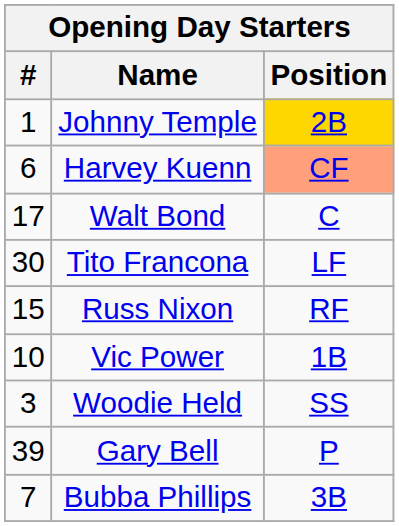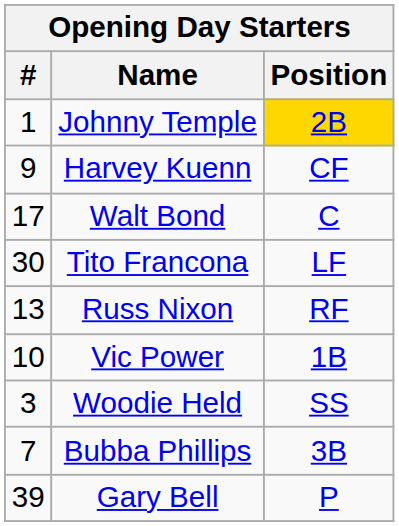(28, 168) 6 -> (28, 168) 9
(329, 168) lightsalmon background -> (329, 168) no background
(28, 309) 15 -> (28, 309) 13
rows swapped: (158, 497) <-> (158, 450)
